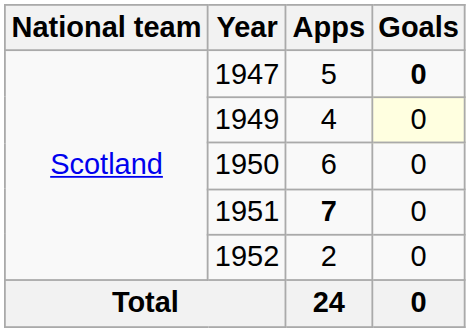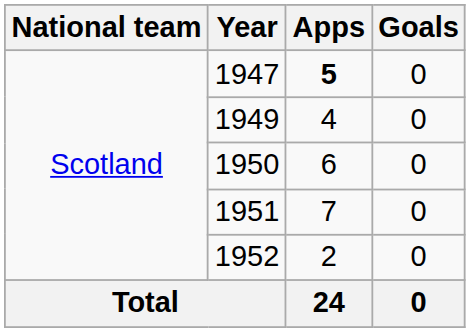(329, 73) normal -> (329, 73) bold
(419, 73) bold -> (419, 73) normal
(419, 119) lightyellow background -> (419, 119) no background
(329, 211) bold -> (329, 211) normal
